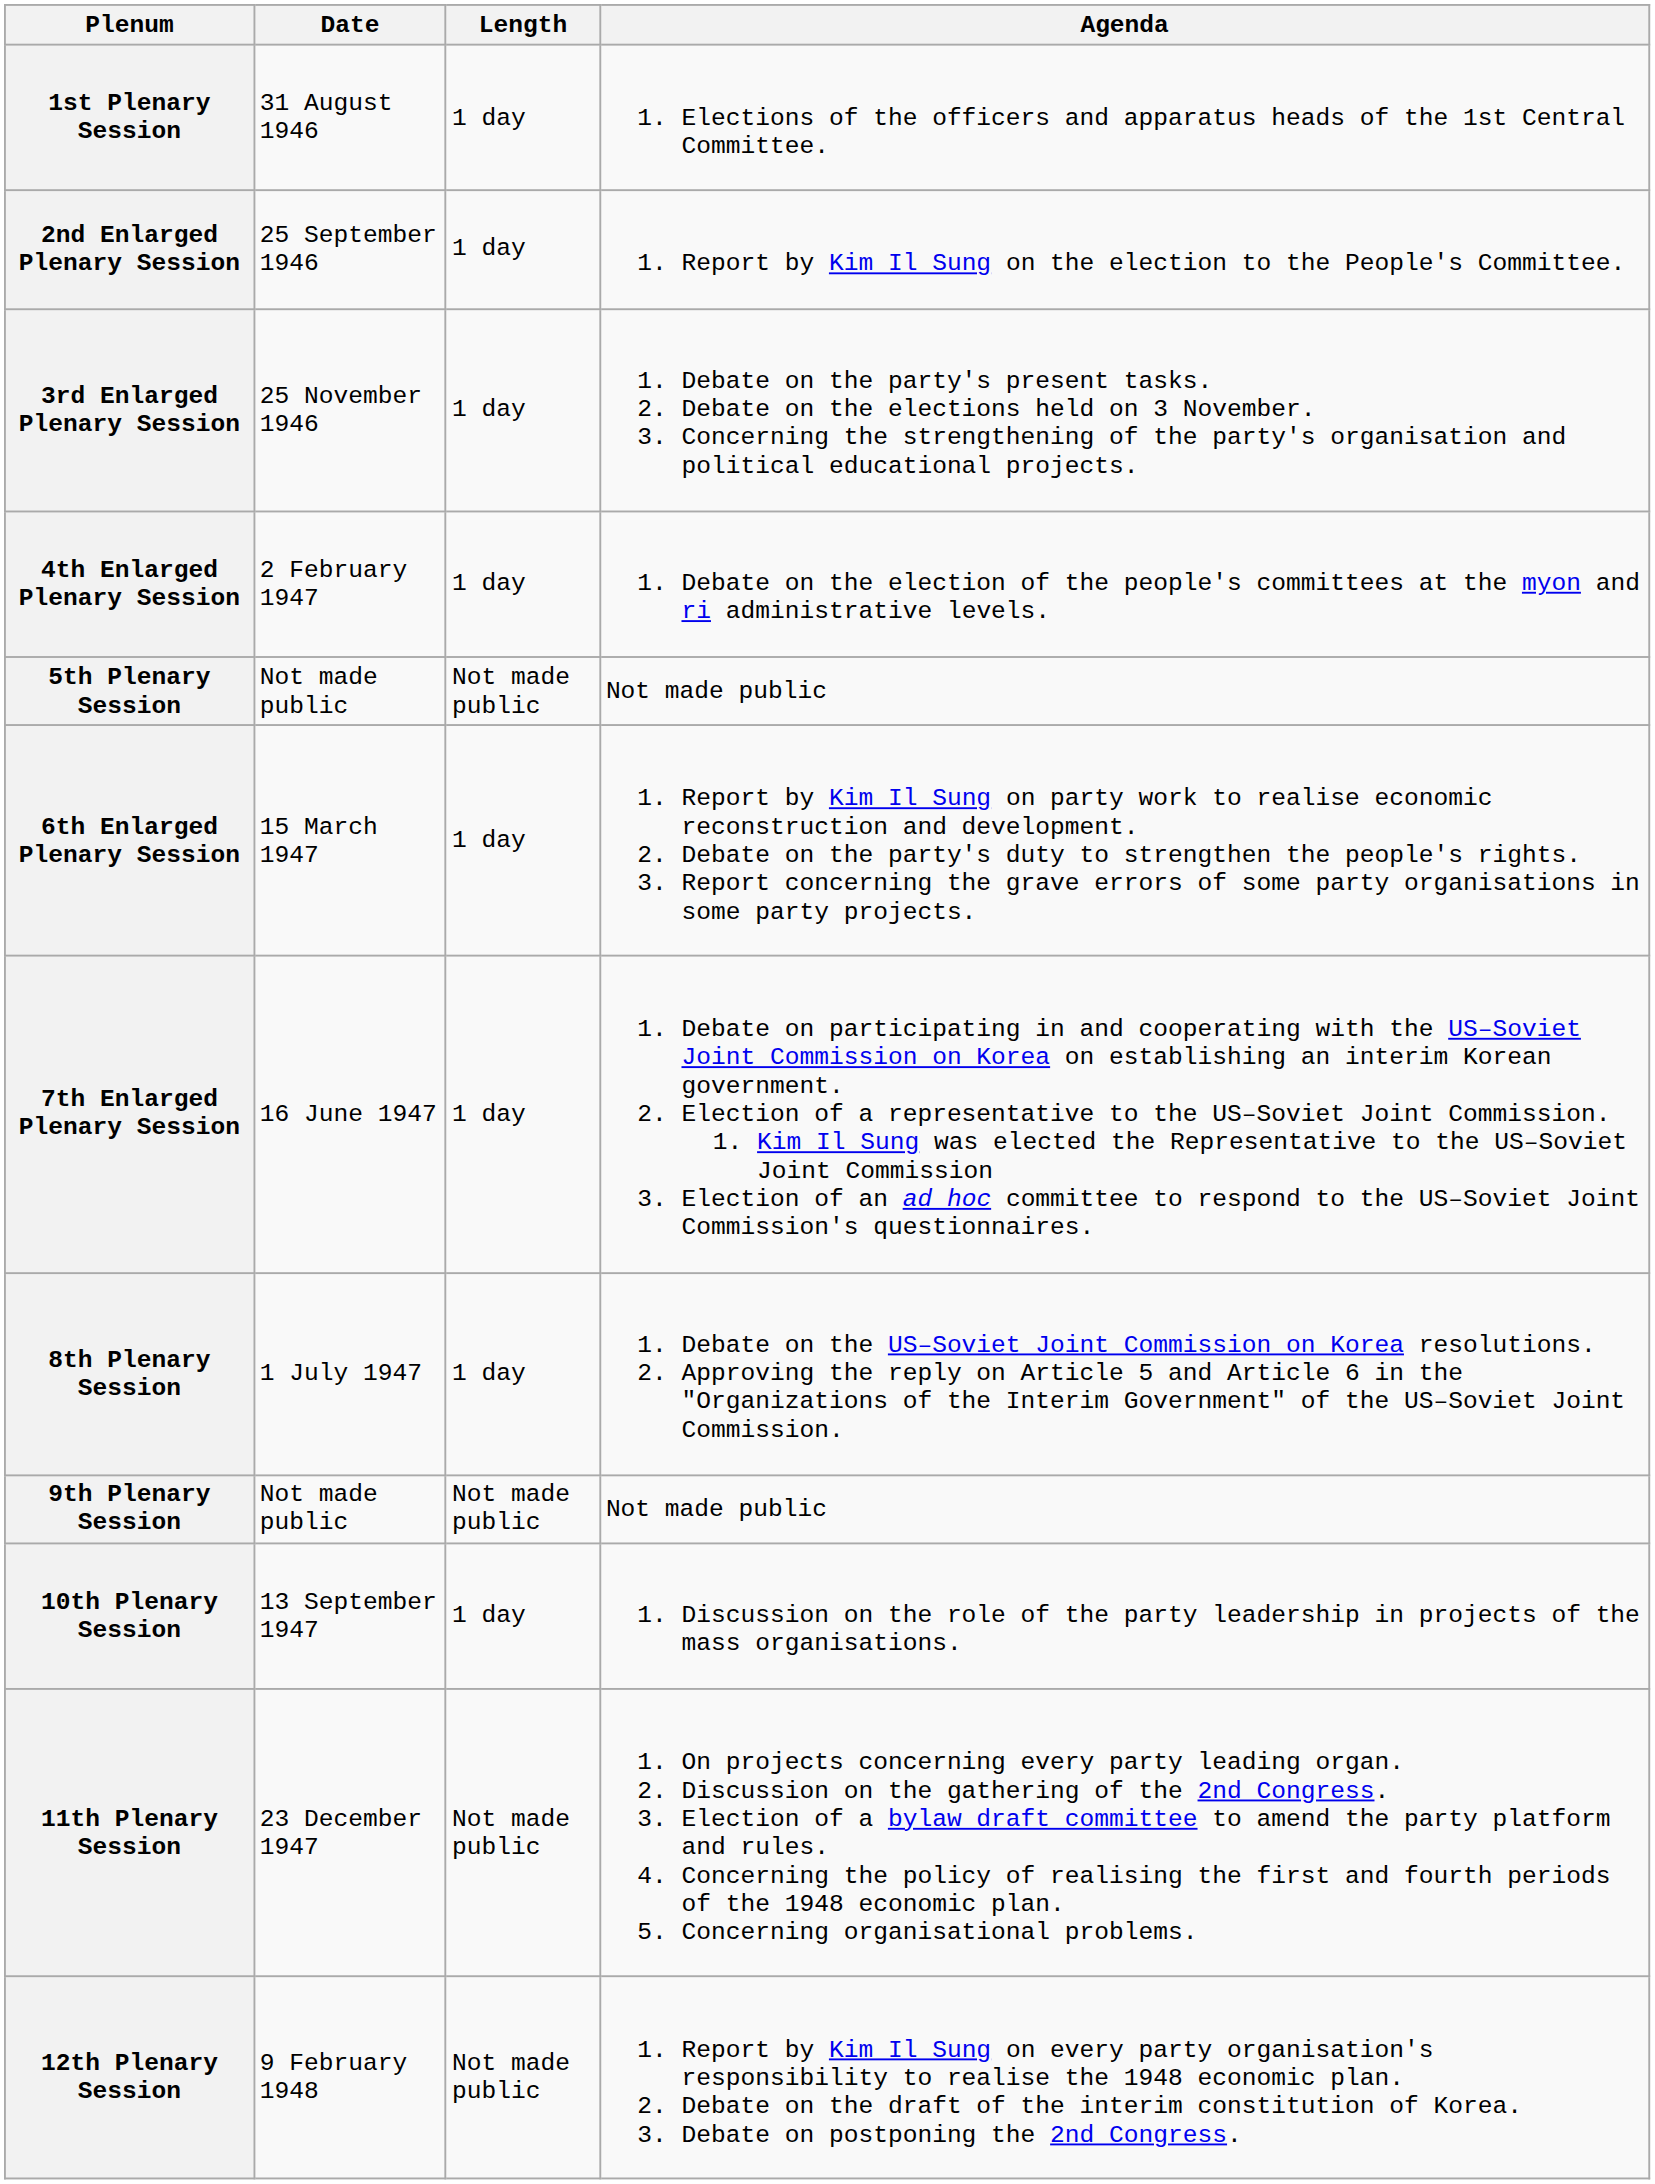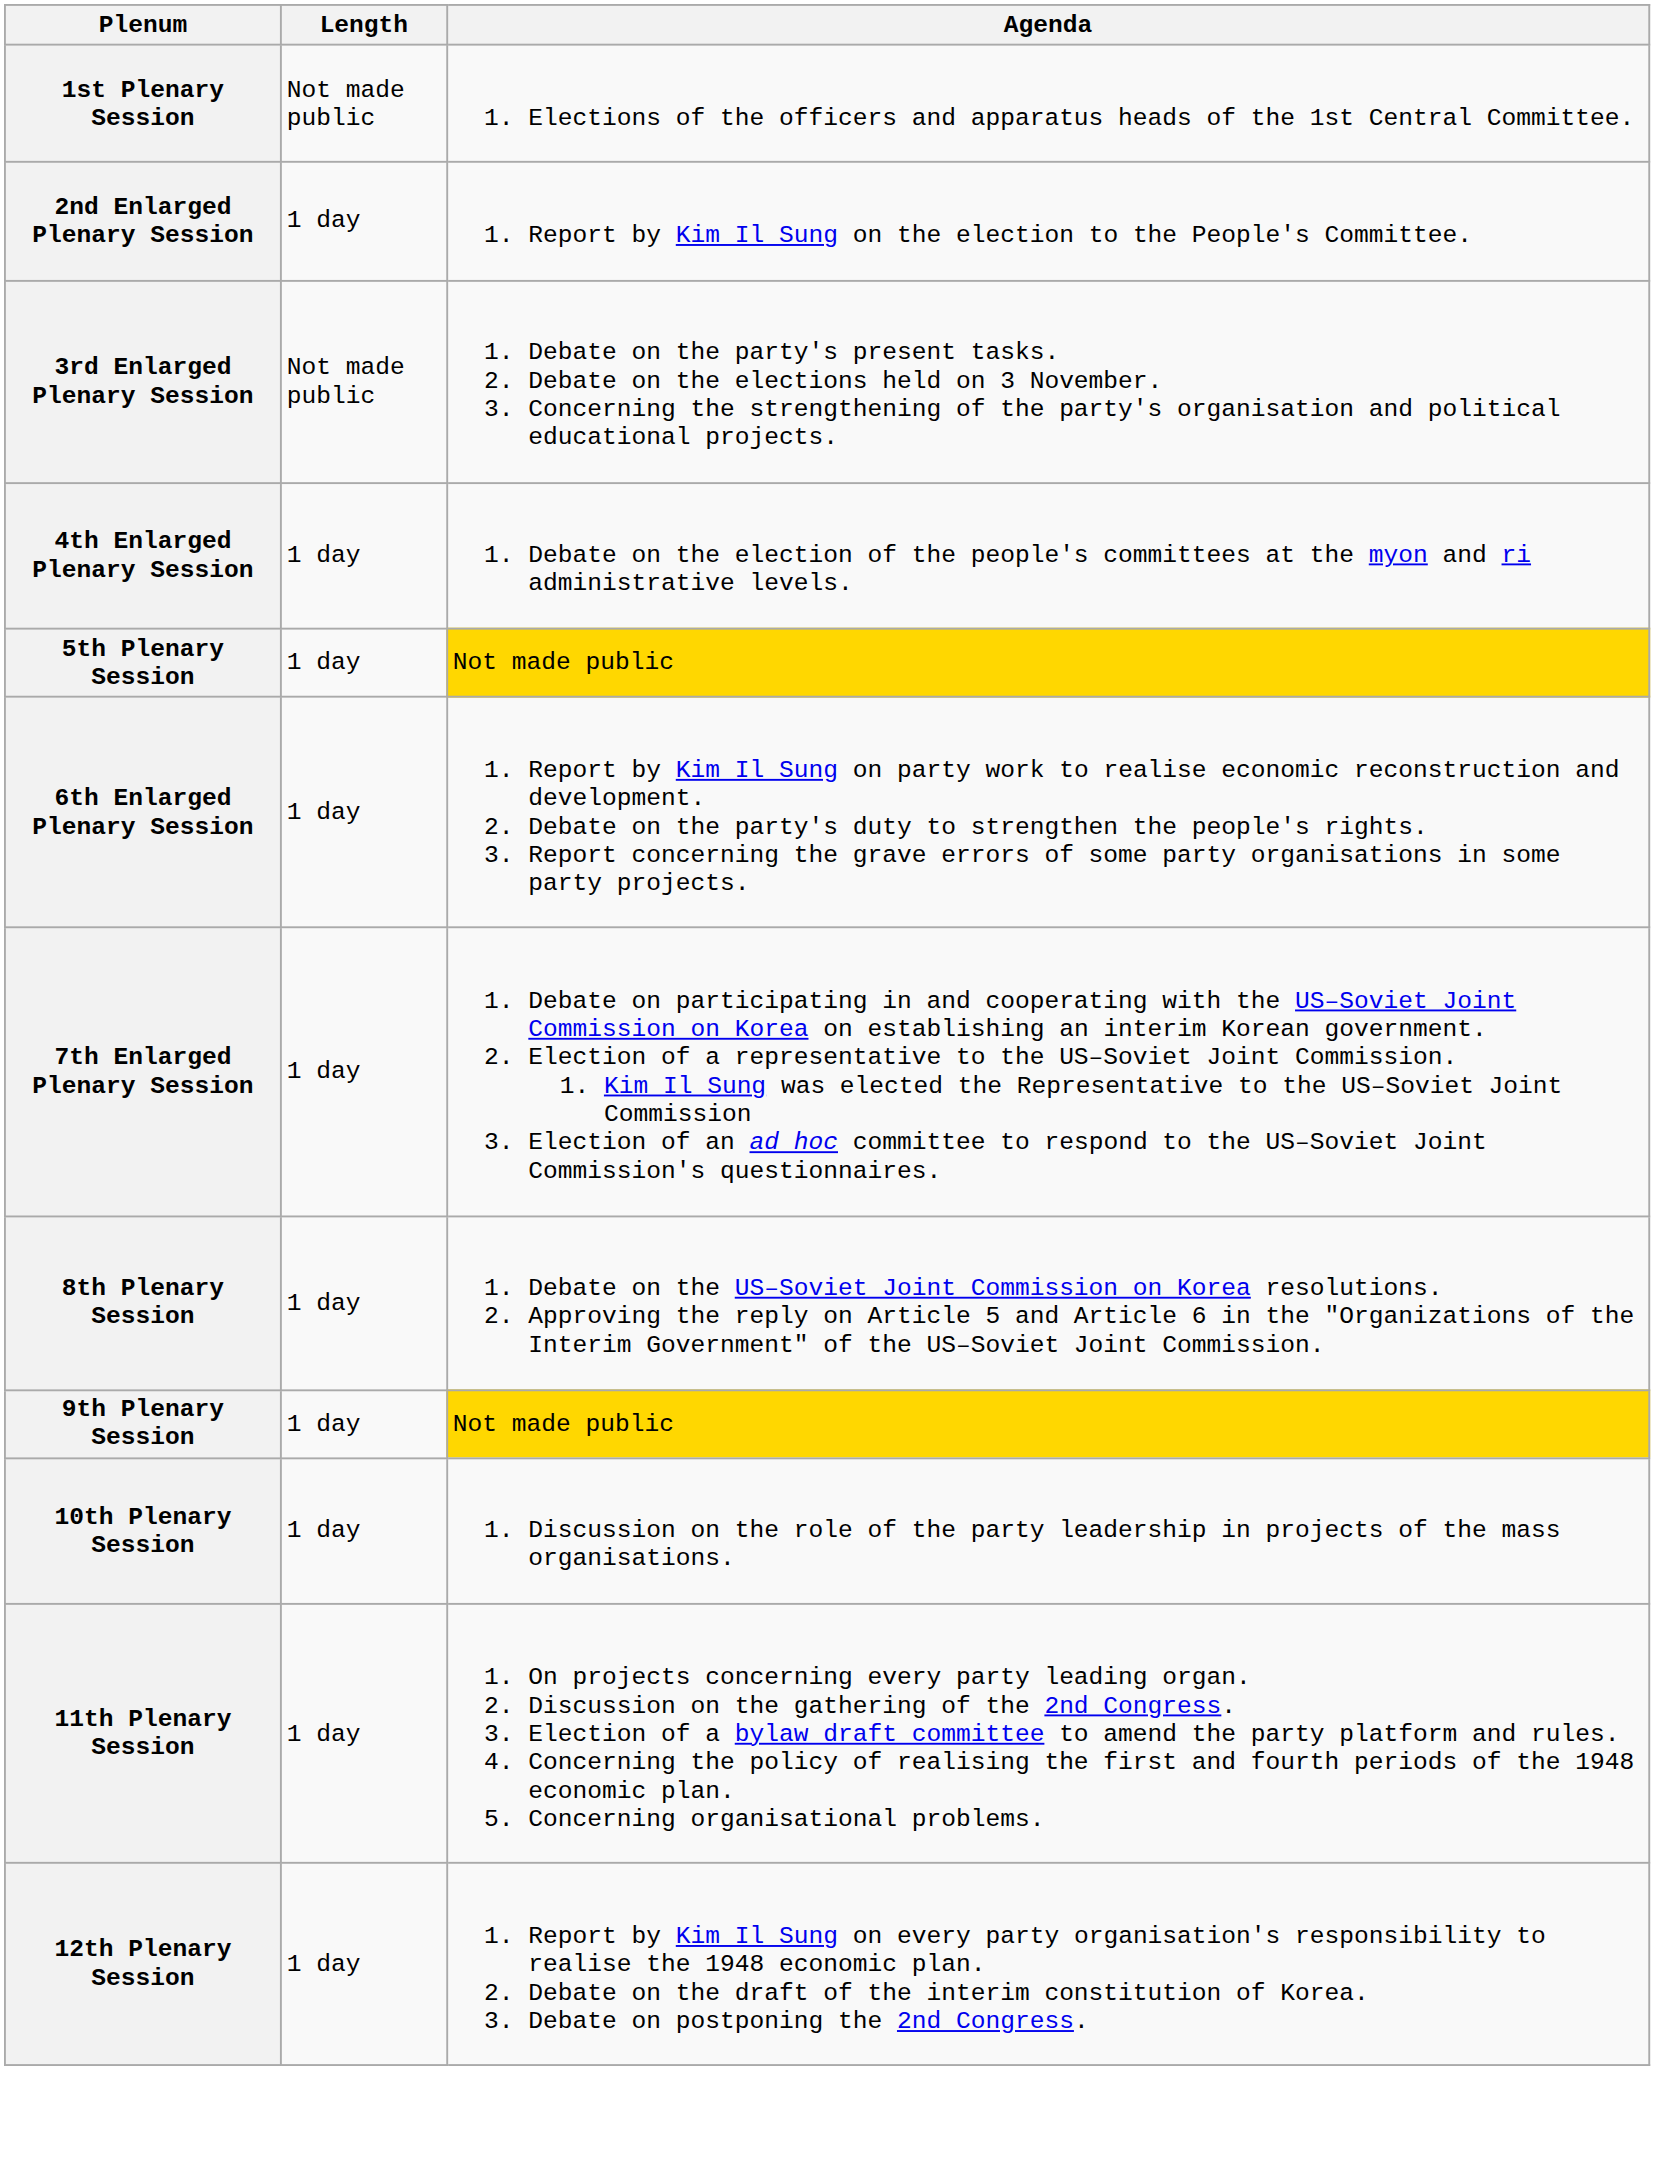- column: (350, 25)
(489, 118) 1 day -> (346, 104) Not made public
(489, 410) 1 day -> (346, 381) Not made public
(511, 691) Not made public -> (324, 663) 1 day
(716, 691) no background -> (563, 663) gold background
(511, 1509) Not made public -> (324, 1424) 1 day
(716, 1509) no background -> (563, 1424) gold background
(511, 1833) Not made public -> (324, 1734) 1 day
(511, 2078) Not made public -> (324, 1965) 1 day
